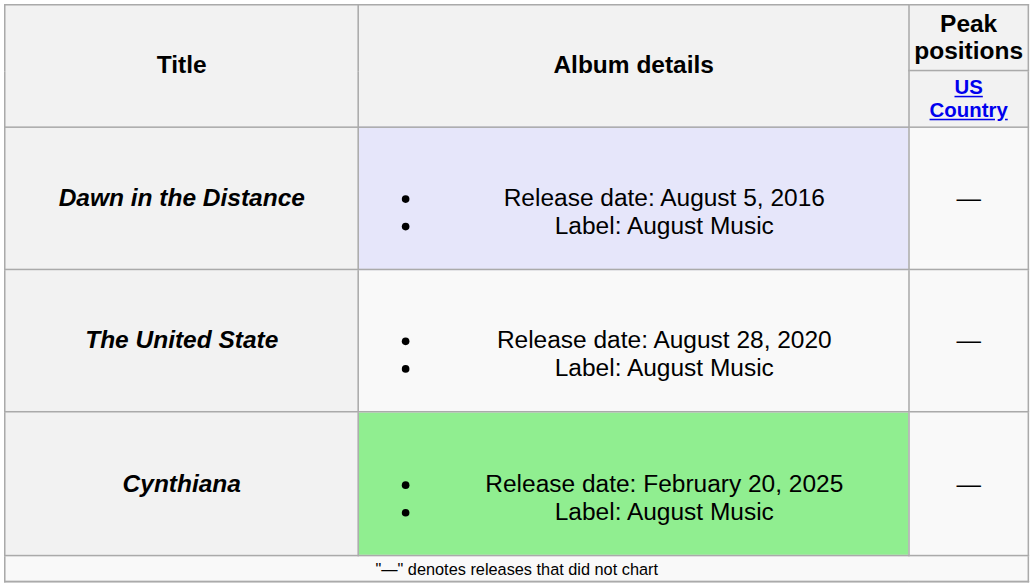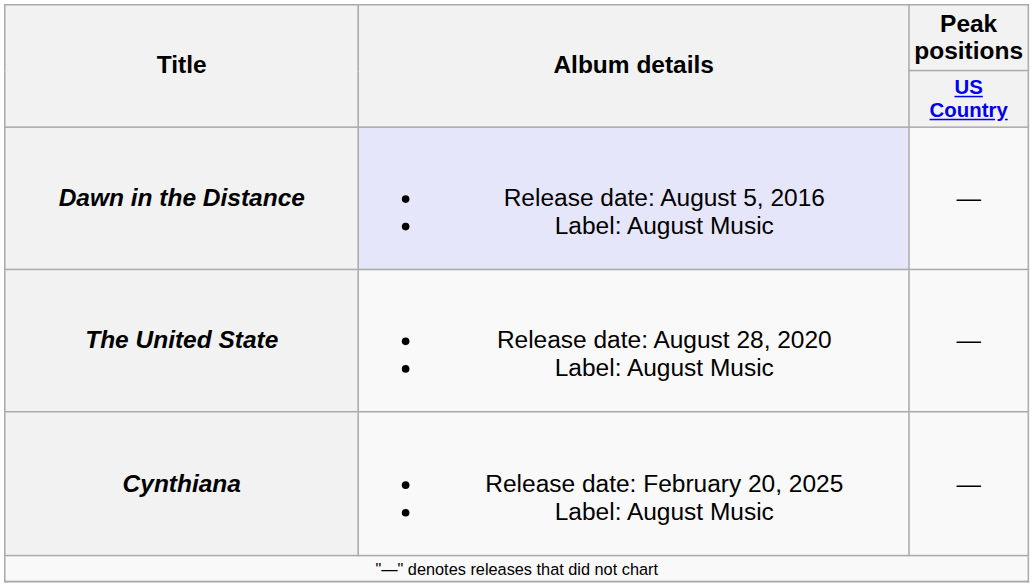(634, 498) lightgreen background -> (634, 498) no background
